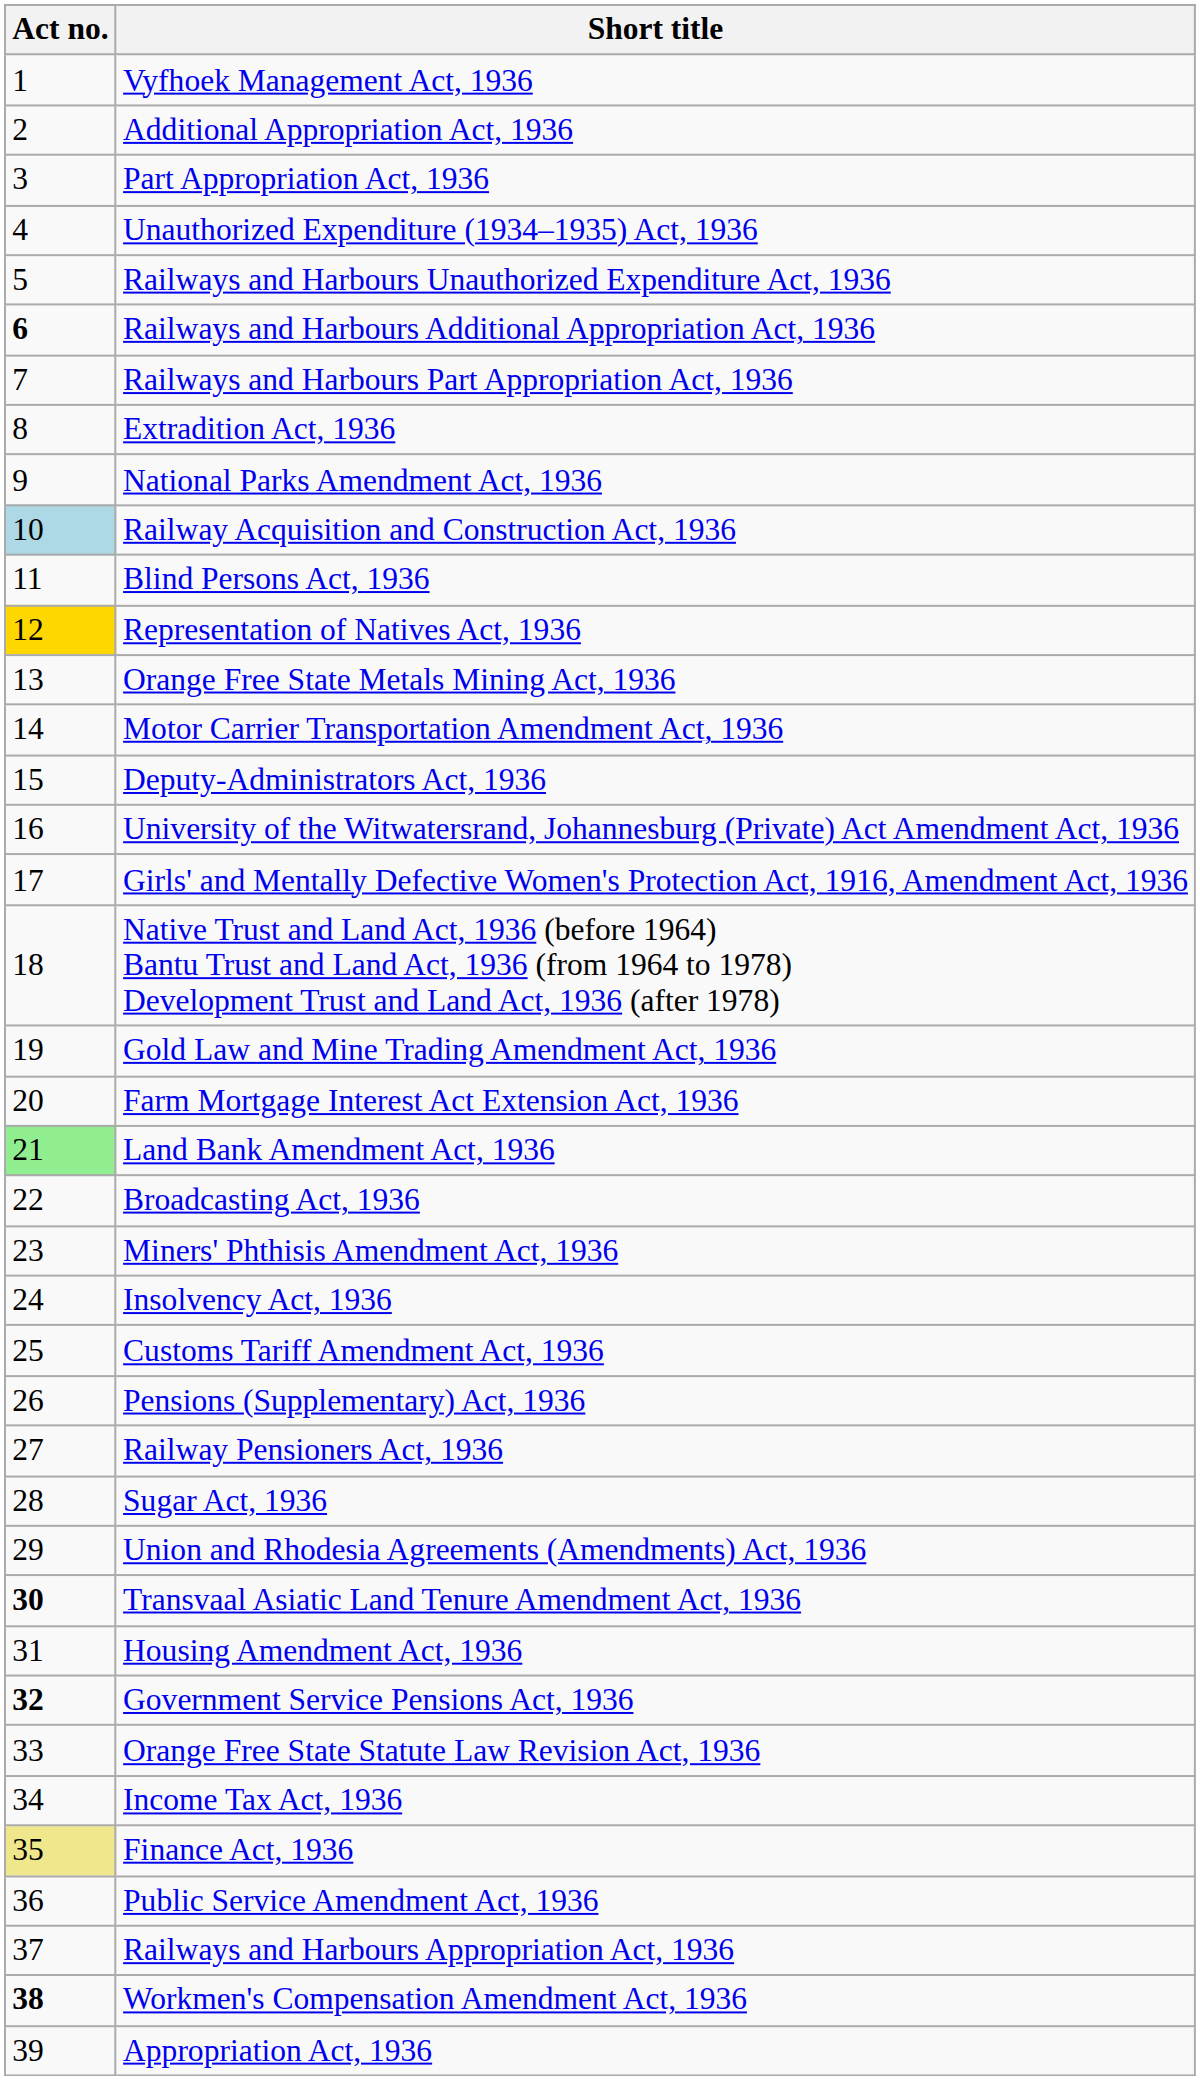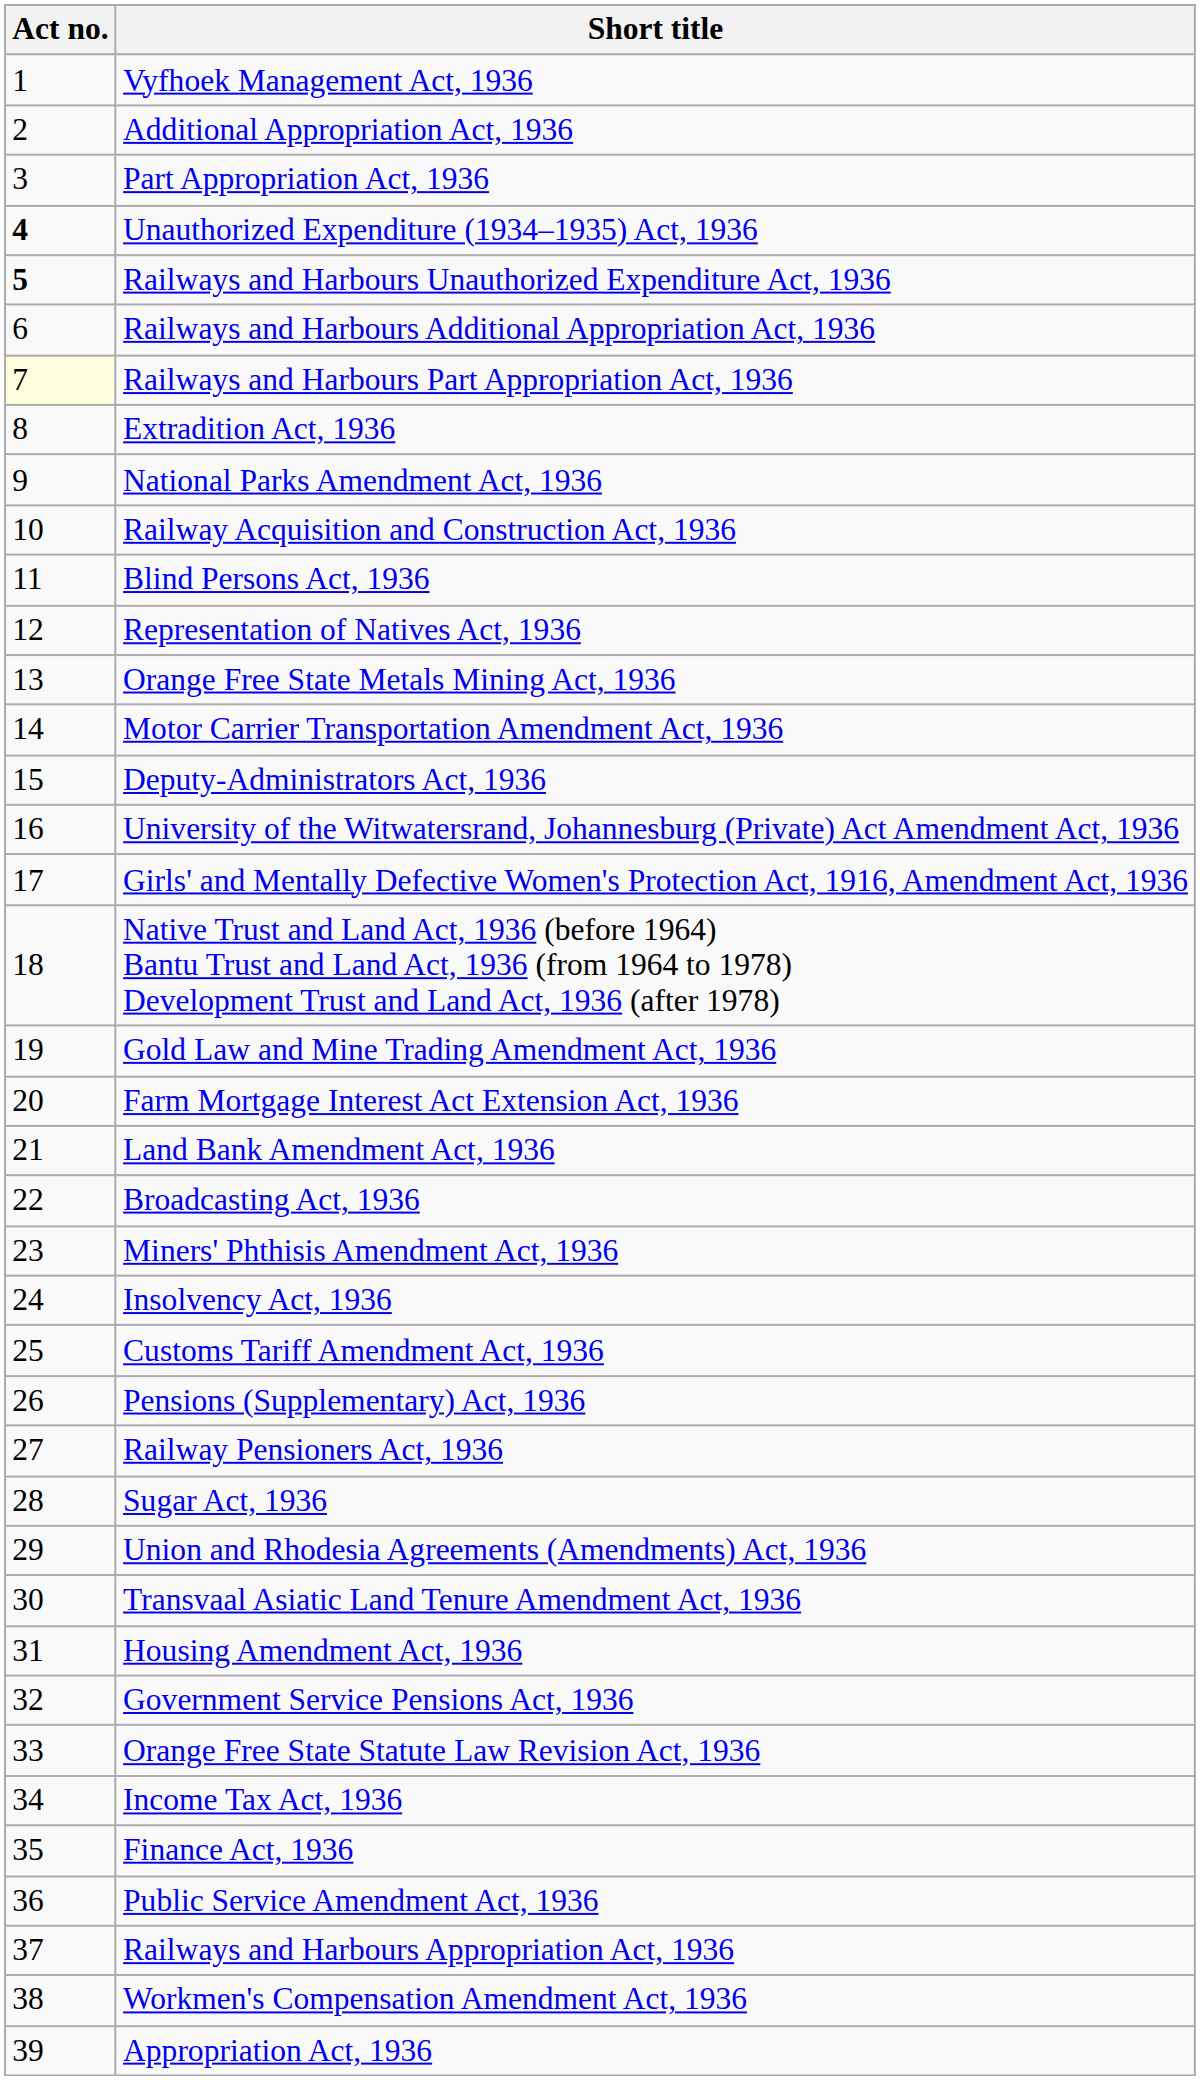(20, 229) normal -> (20, 229) bold
(20, 279) normal -> (20, 279) bold
(20, 329) bold -> (20, 329) normal
(20, 379) no background -> (20, 379) lightyellow background
(28, 529) lightblue background -> (28, 529) no background
(28, 629) gold background -> (28, 629) no background
(28, 1150) lightgreen background -> (28, 1150) no background
(28, 1600) bold -> (28, 1600) normal
(28, 1700) bold -> (28, 1700) normal
(28, 1850) khaki background -> (28, 1850) no background
(28, 1999) bold -> (28, 1999) normal
